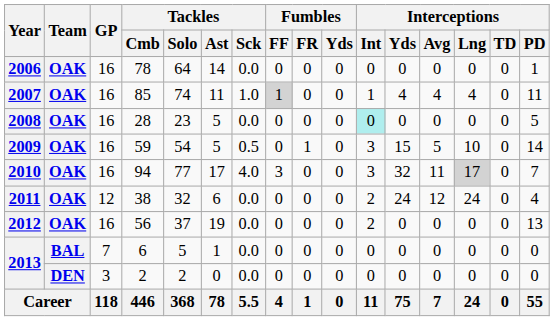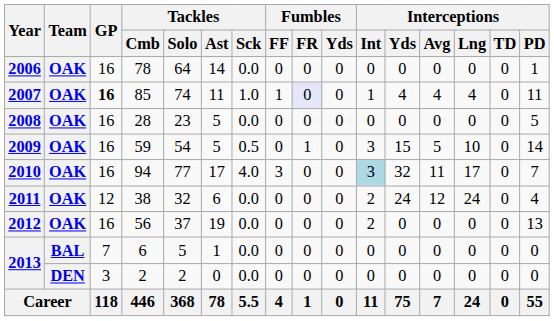(106, 95) normal -> (106, 95) bold
(279, 95) lightgrey background -> (279, 95) no background
(307, 95) no background -> (307, 95) lavender background
(371, 120) paleturquoise background -> (371, 120) no background
(371, 172) no background -> (371, 172) lightblue background
(472, 172) lightgrey background -> (472, 172) no background
